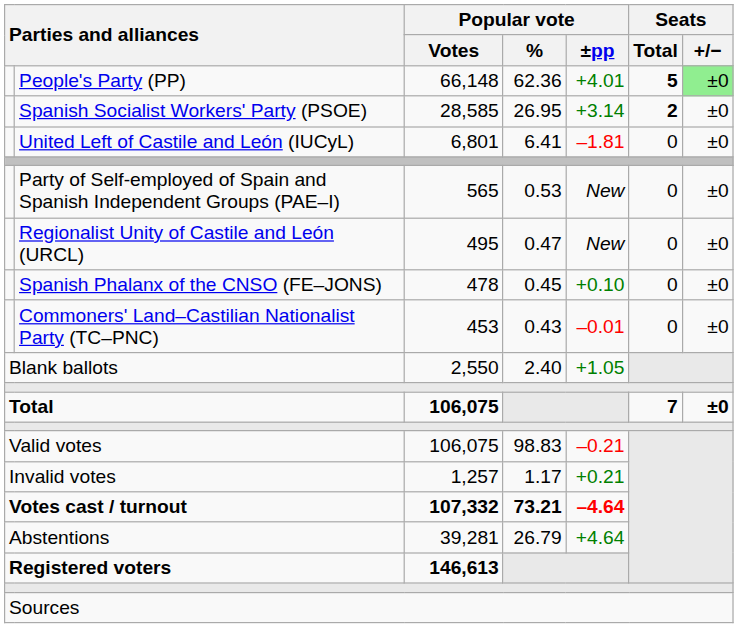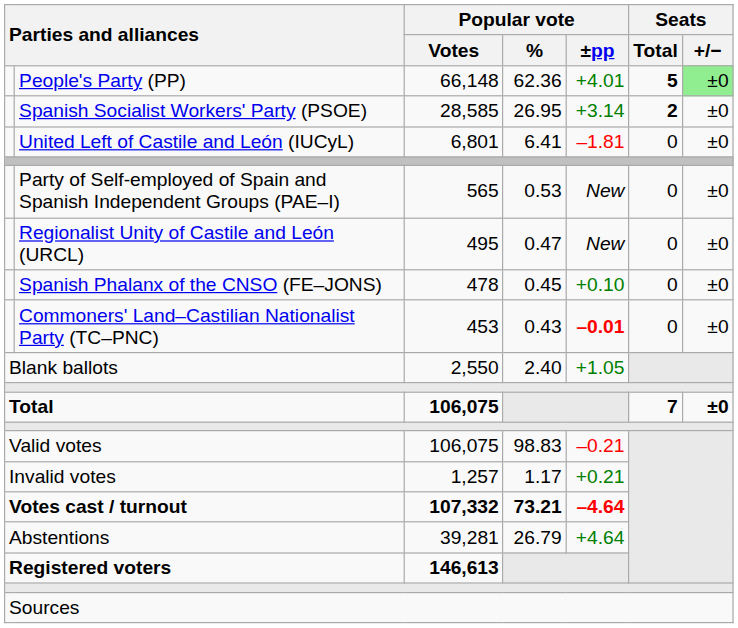(600, 326) normal -> (600, 326) bold
